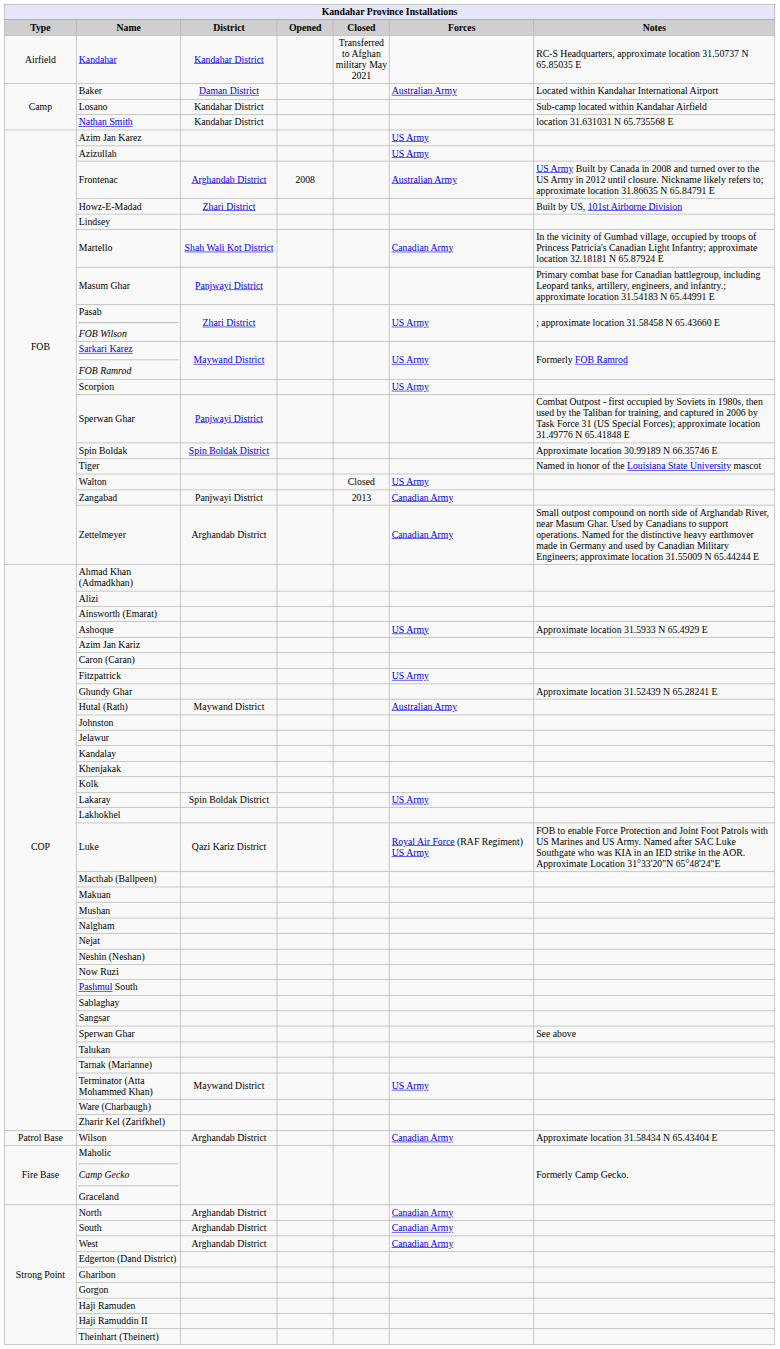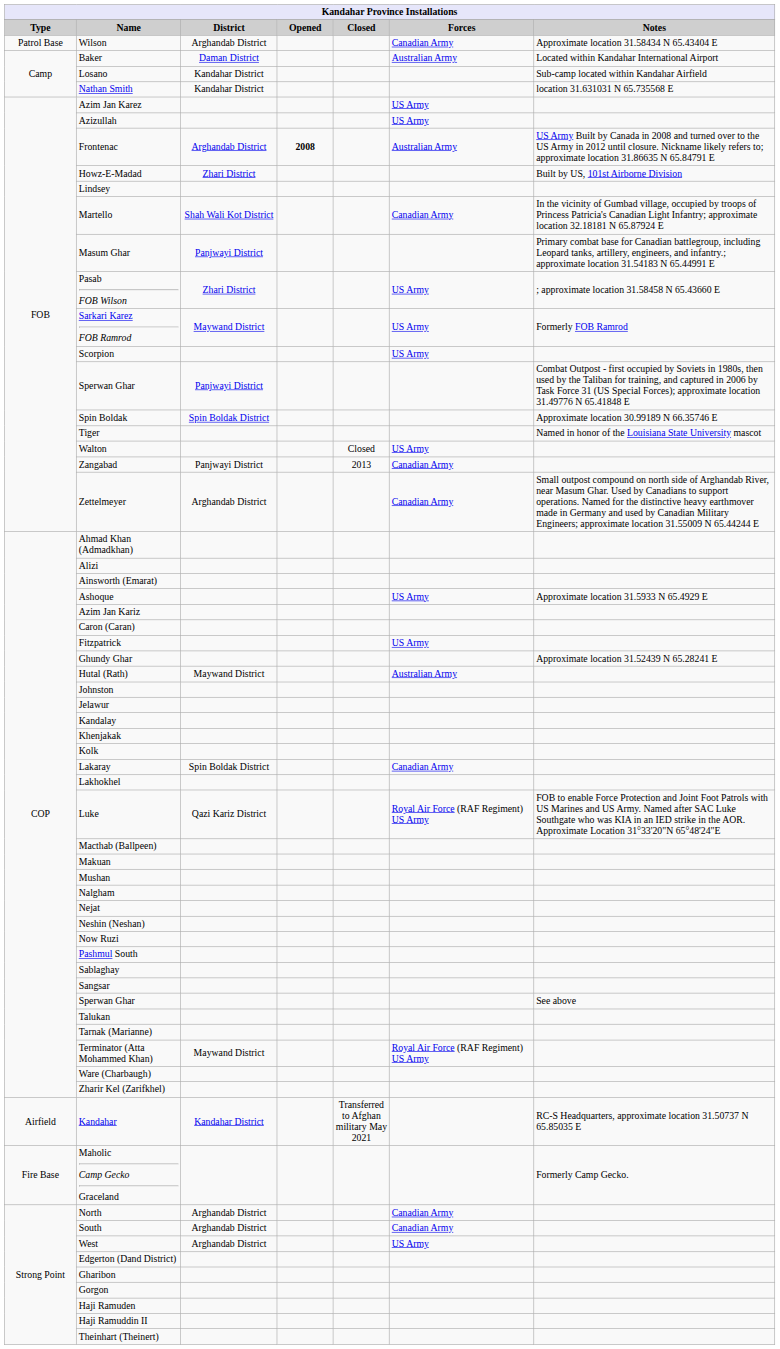rows swapped: (98, 59) <-> (93, 1138)
(305, 179) normal -> (305, 147) bold
(410, 800) US Army -> (423, 767) Canadian Army
(410, 1086) US Army -> (457, 1053) Royal Air Force (RAF Regiment) US Army
(423, 1243) Canadian Army -> (410, 1243) US Army
